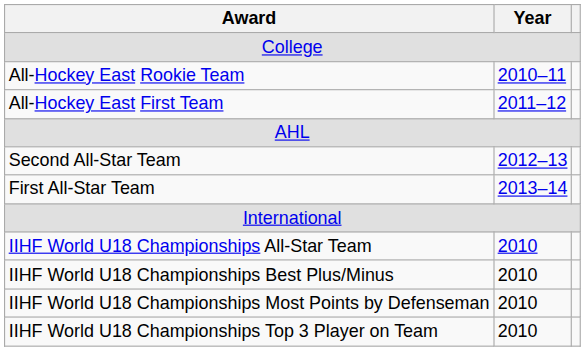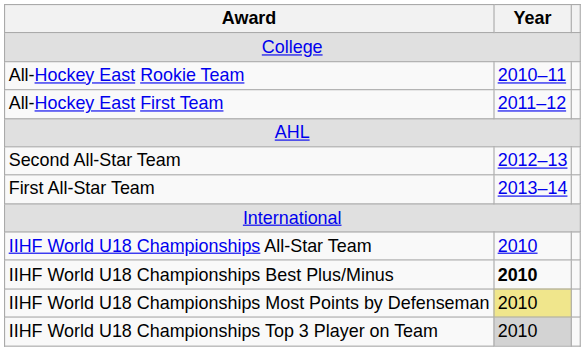(518, 274) normal -> (518, 274) bold
(518, 302) no background -> (518, 302) khaki background
(518, 331) no background -> (518, 331) lightgrey background
